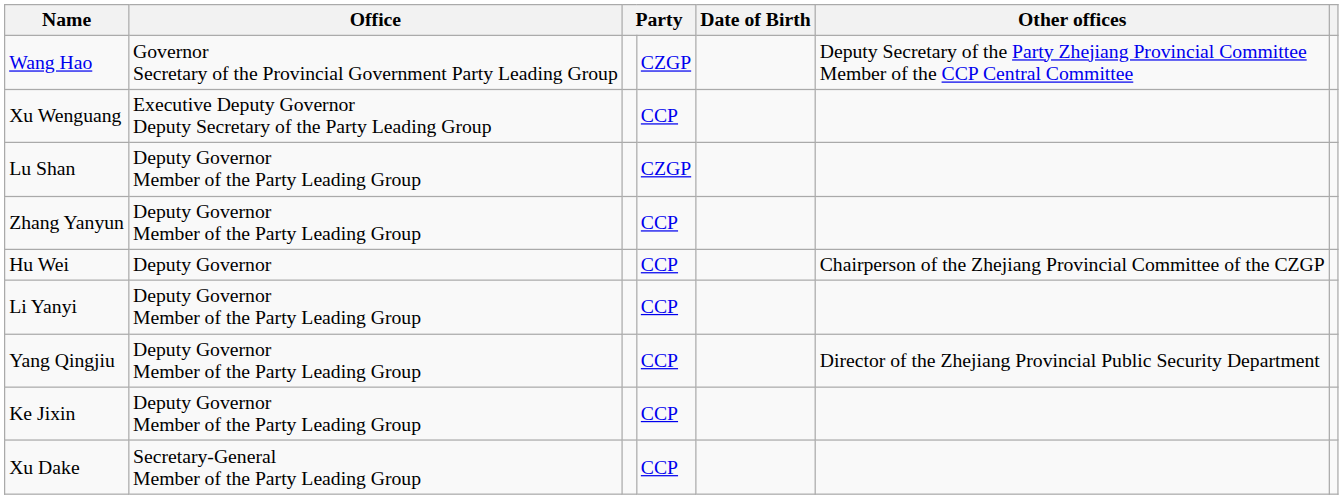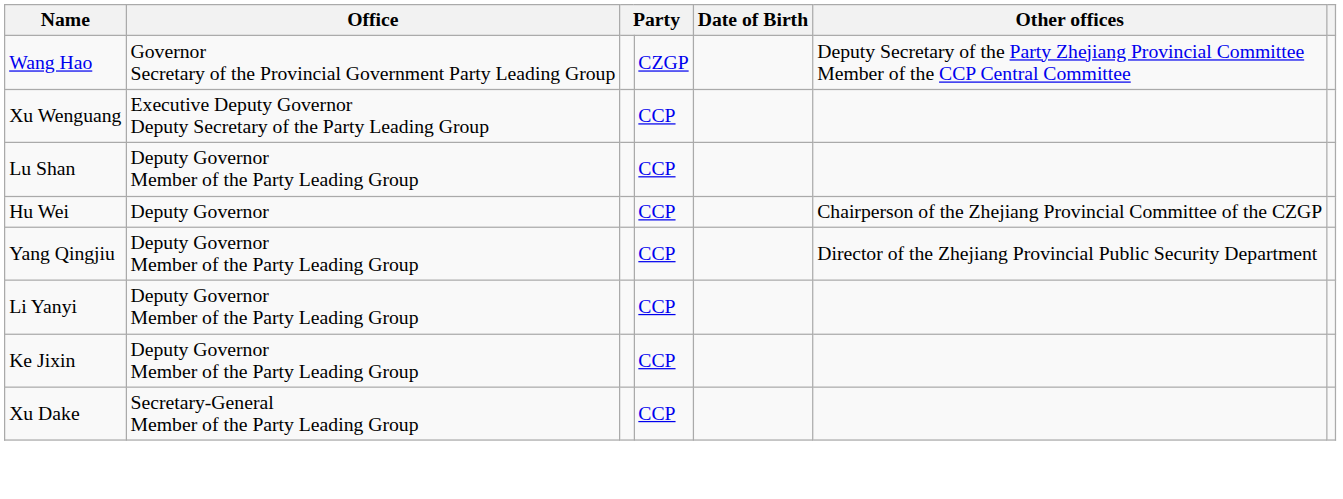(666, 169) CZGP -> (657, 169) CCP
- row: (67, 222)
rows swapped: (43, 307) <-> (62, 360)
